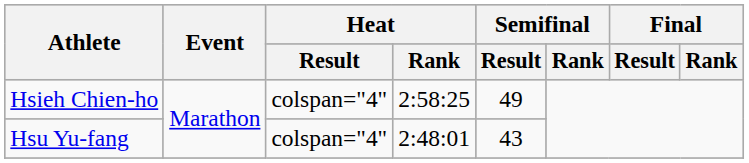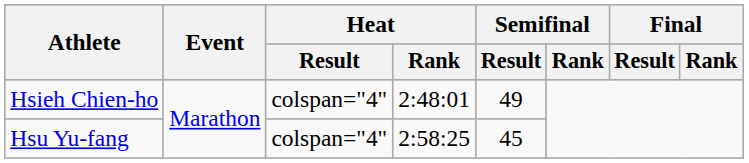(434, 99) 2:58:25 -> (434, 99) 2:48:01
(434, 138) 2:48:01 -> (434, 138) 2:58:25
(511, 138) 43 -> (511, 138) 45
